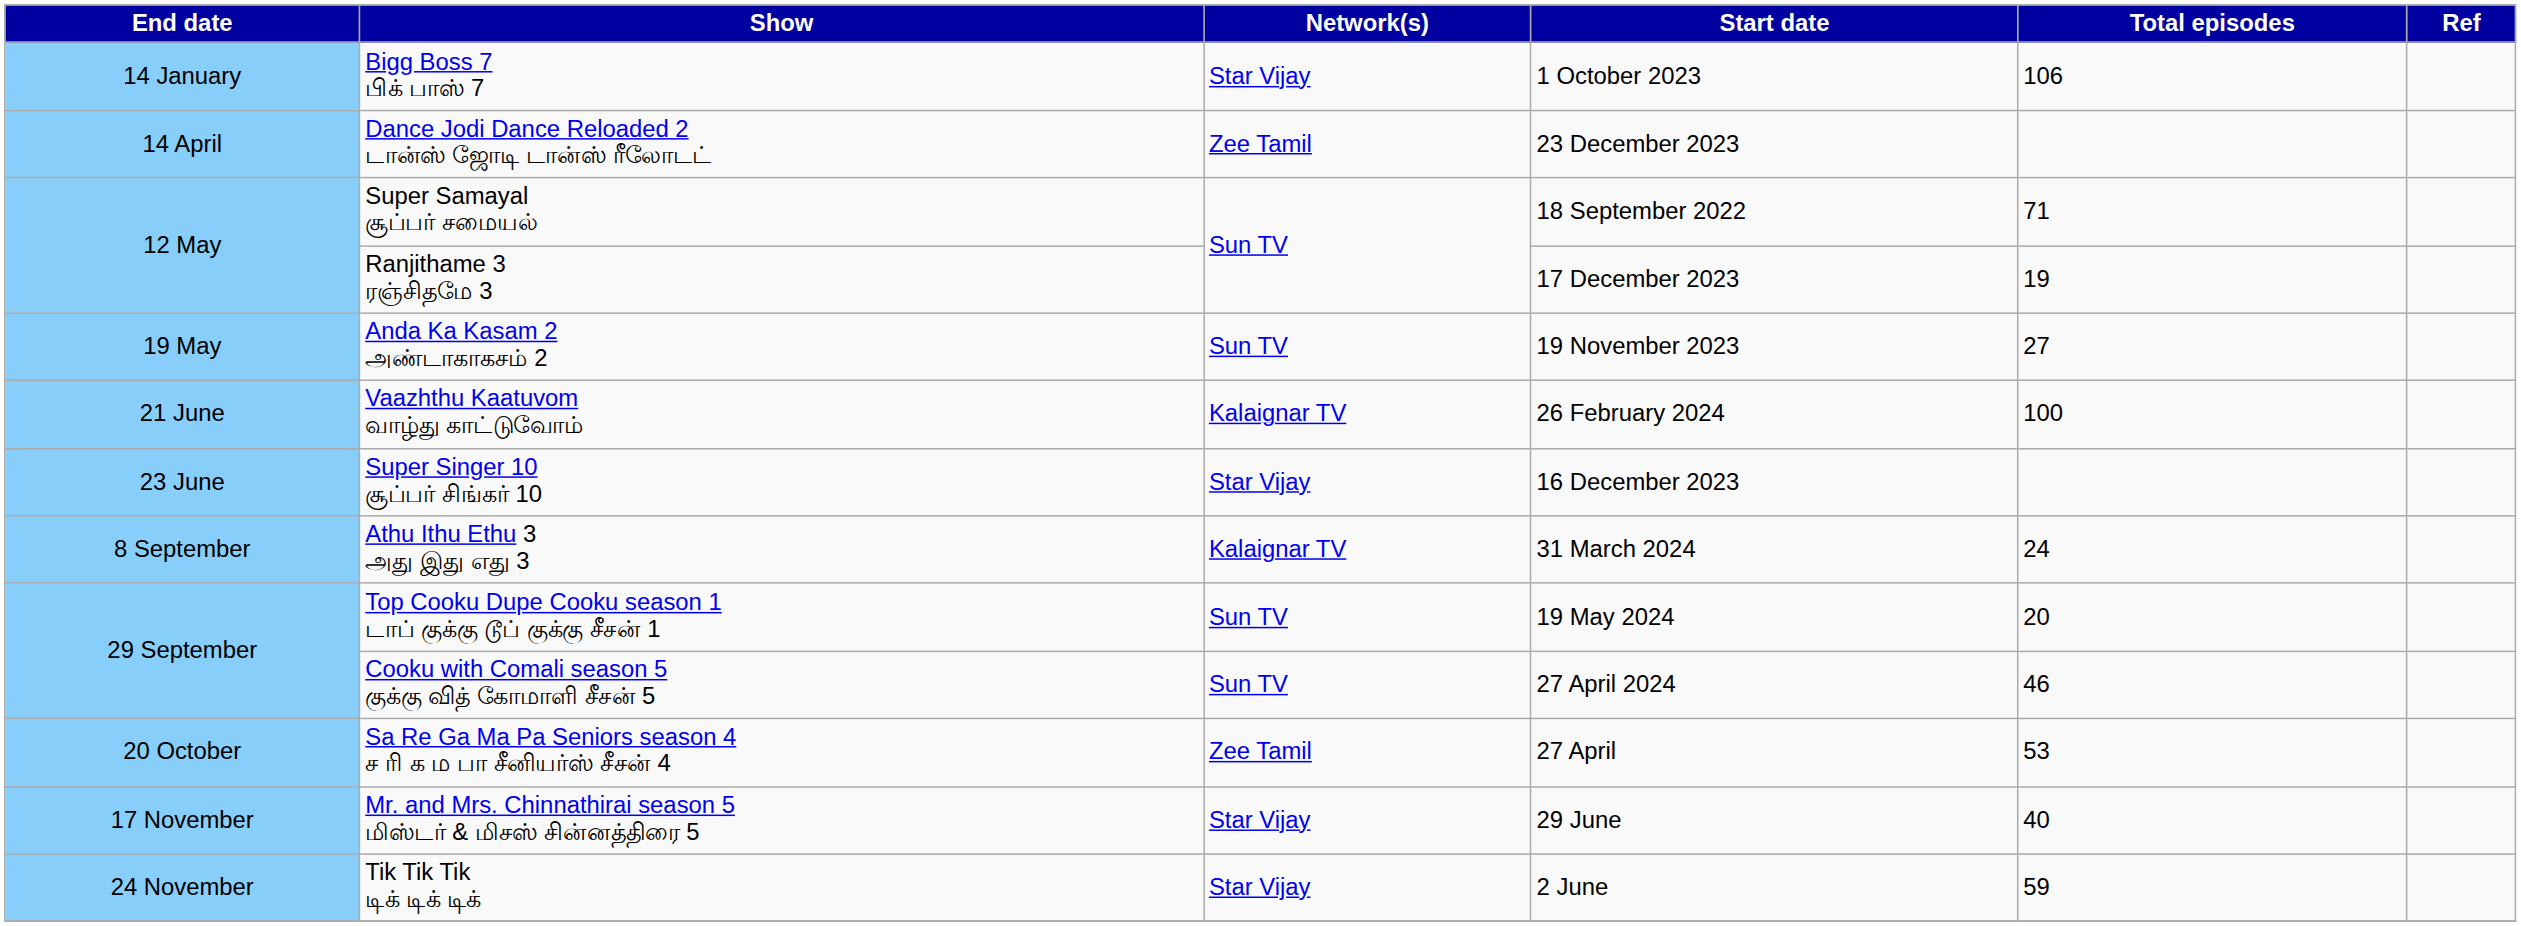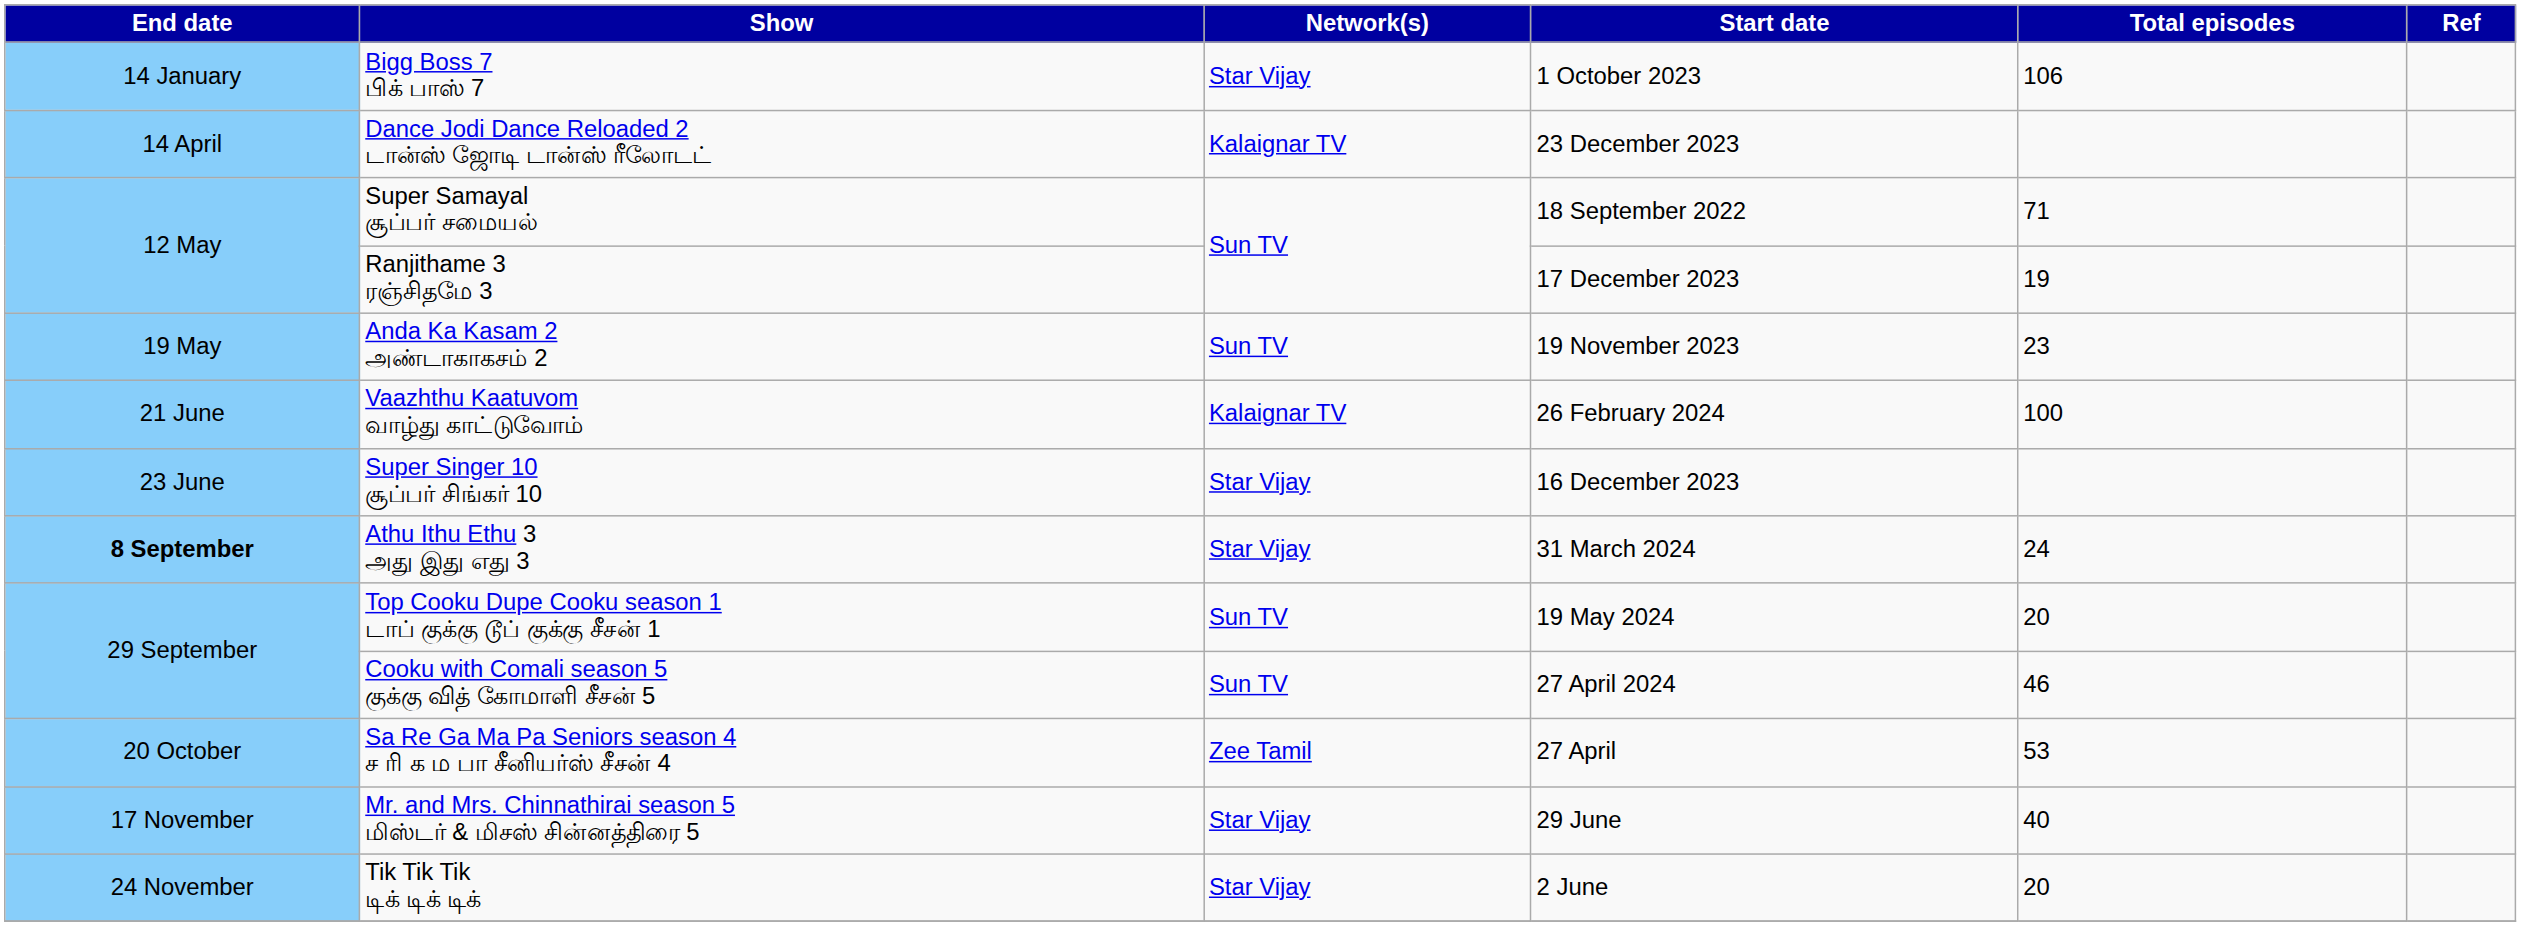(1260, 143) Zee Tamil -> (1278, 143) Kalaignar TV
(2037, 346) 27 -> (2037, 346) 23
(182, 549) normal -> (182, 549) bold
(1278, 549) Kalaignar TV -> (1260, 549) Star Vijay
(2037, 887) 59 -> (2037, 887) 20
